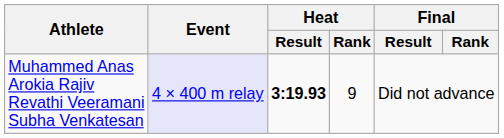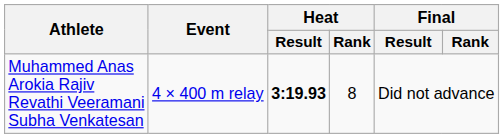(208, 94) lavender background -> (208, 94) no background
(352, 94) 9 -> (352, 94) 8
